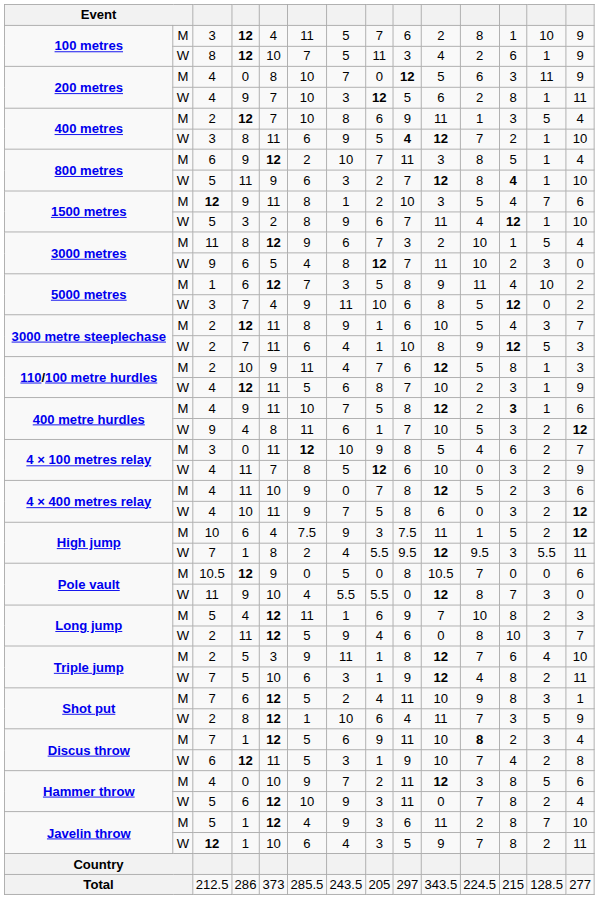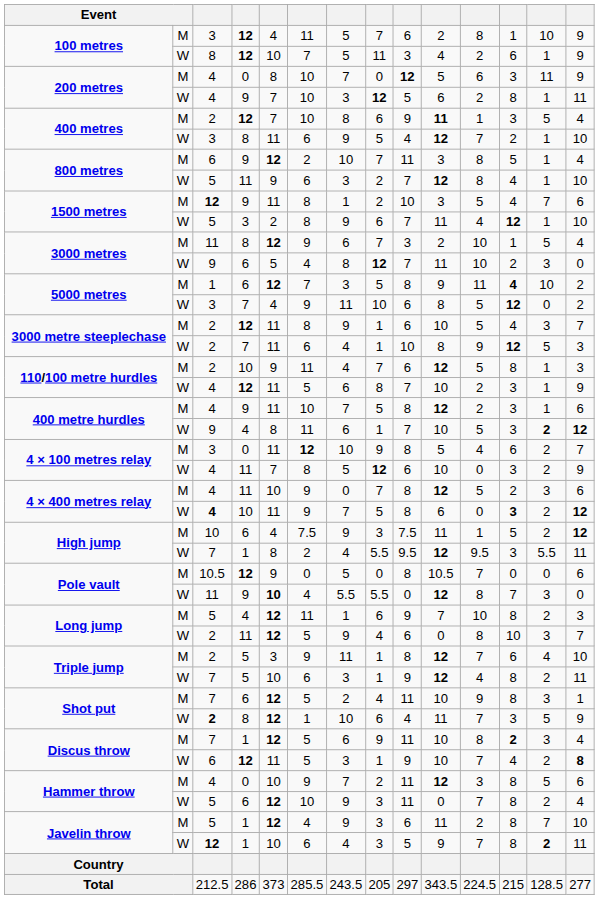(441, 119) normal -> (441, 119) bold
(407, 139) bold -> (407, 139) normal
(513, 181) bold -> (513, 181) normal
(513, 284) normal -> (513, 284) bold
(513, 409) bold -> (513, 409) normal
(547, 429) normal -> (547, 429) bold
(212, 512) normal -> (212, 512) bold
(513, 512) normal -> (513, 512) bold
(274, 595) normal -> (274, 595) bold
(212, 719) normal -> (212, 719) bold
(480, 740) bold -> (480, 740) normal
(513, 740) normal -> (513, 740) bold
(580, 760) normal -> (580, 760) bold
(547, 843) normal -> (547, 843) bold
